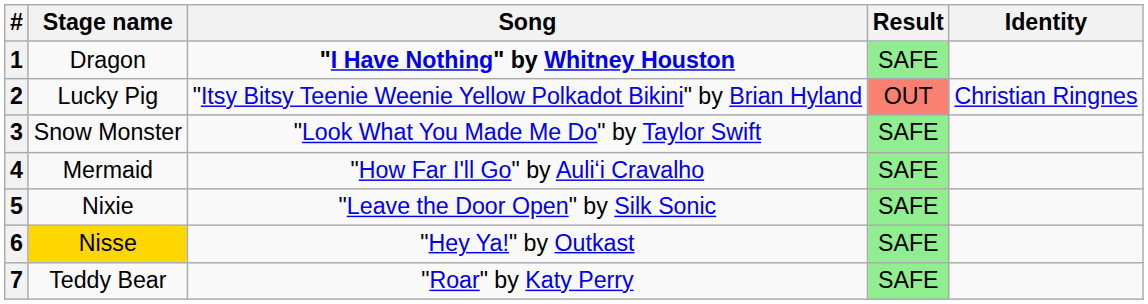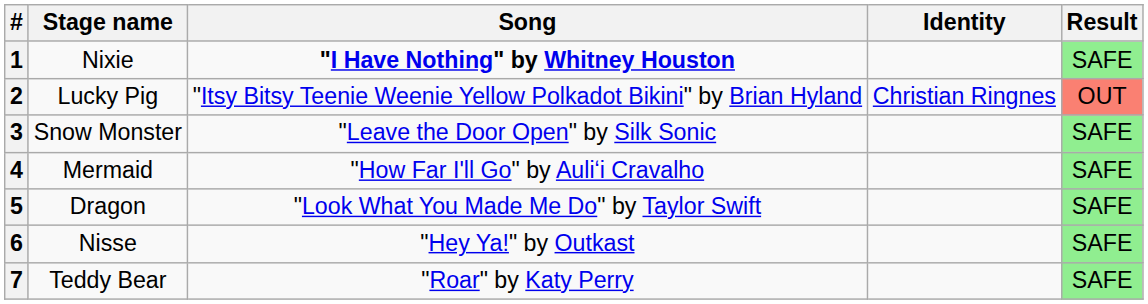columns swapped: (1046, 22) <-> (908, 22)
(108, 59) Dragon -> (108, 59) Nixie
(527, 133) "Look What You Made Me Do" by Taylor Swift -> (527, 133) "Leave the Door Open" by Silk Sonic
(108, 206) Nixie -> (108, 206) Dragon
(527, 206) "Leave the Door Open" by Silk Sonic -> (527, 206) "Look What You Made Me Do" by Taylor Swift
(108, 243) gold background -> (108, 243) no background
